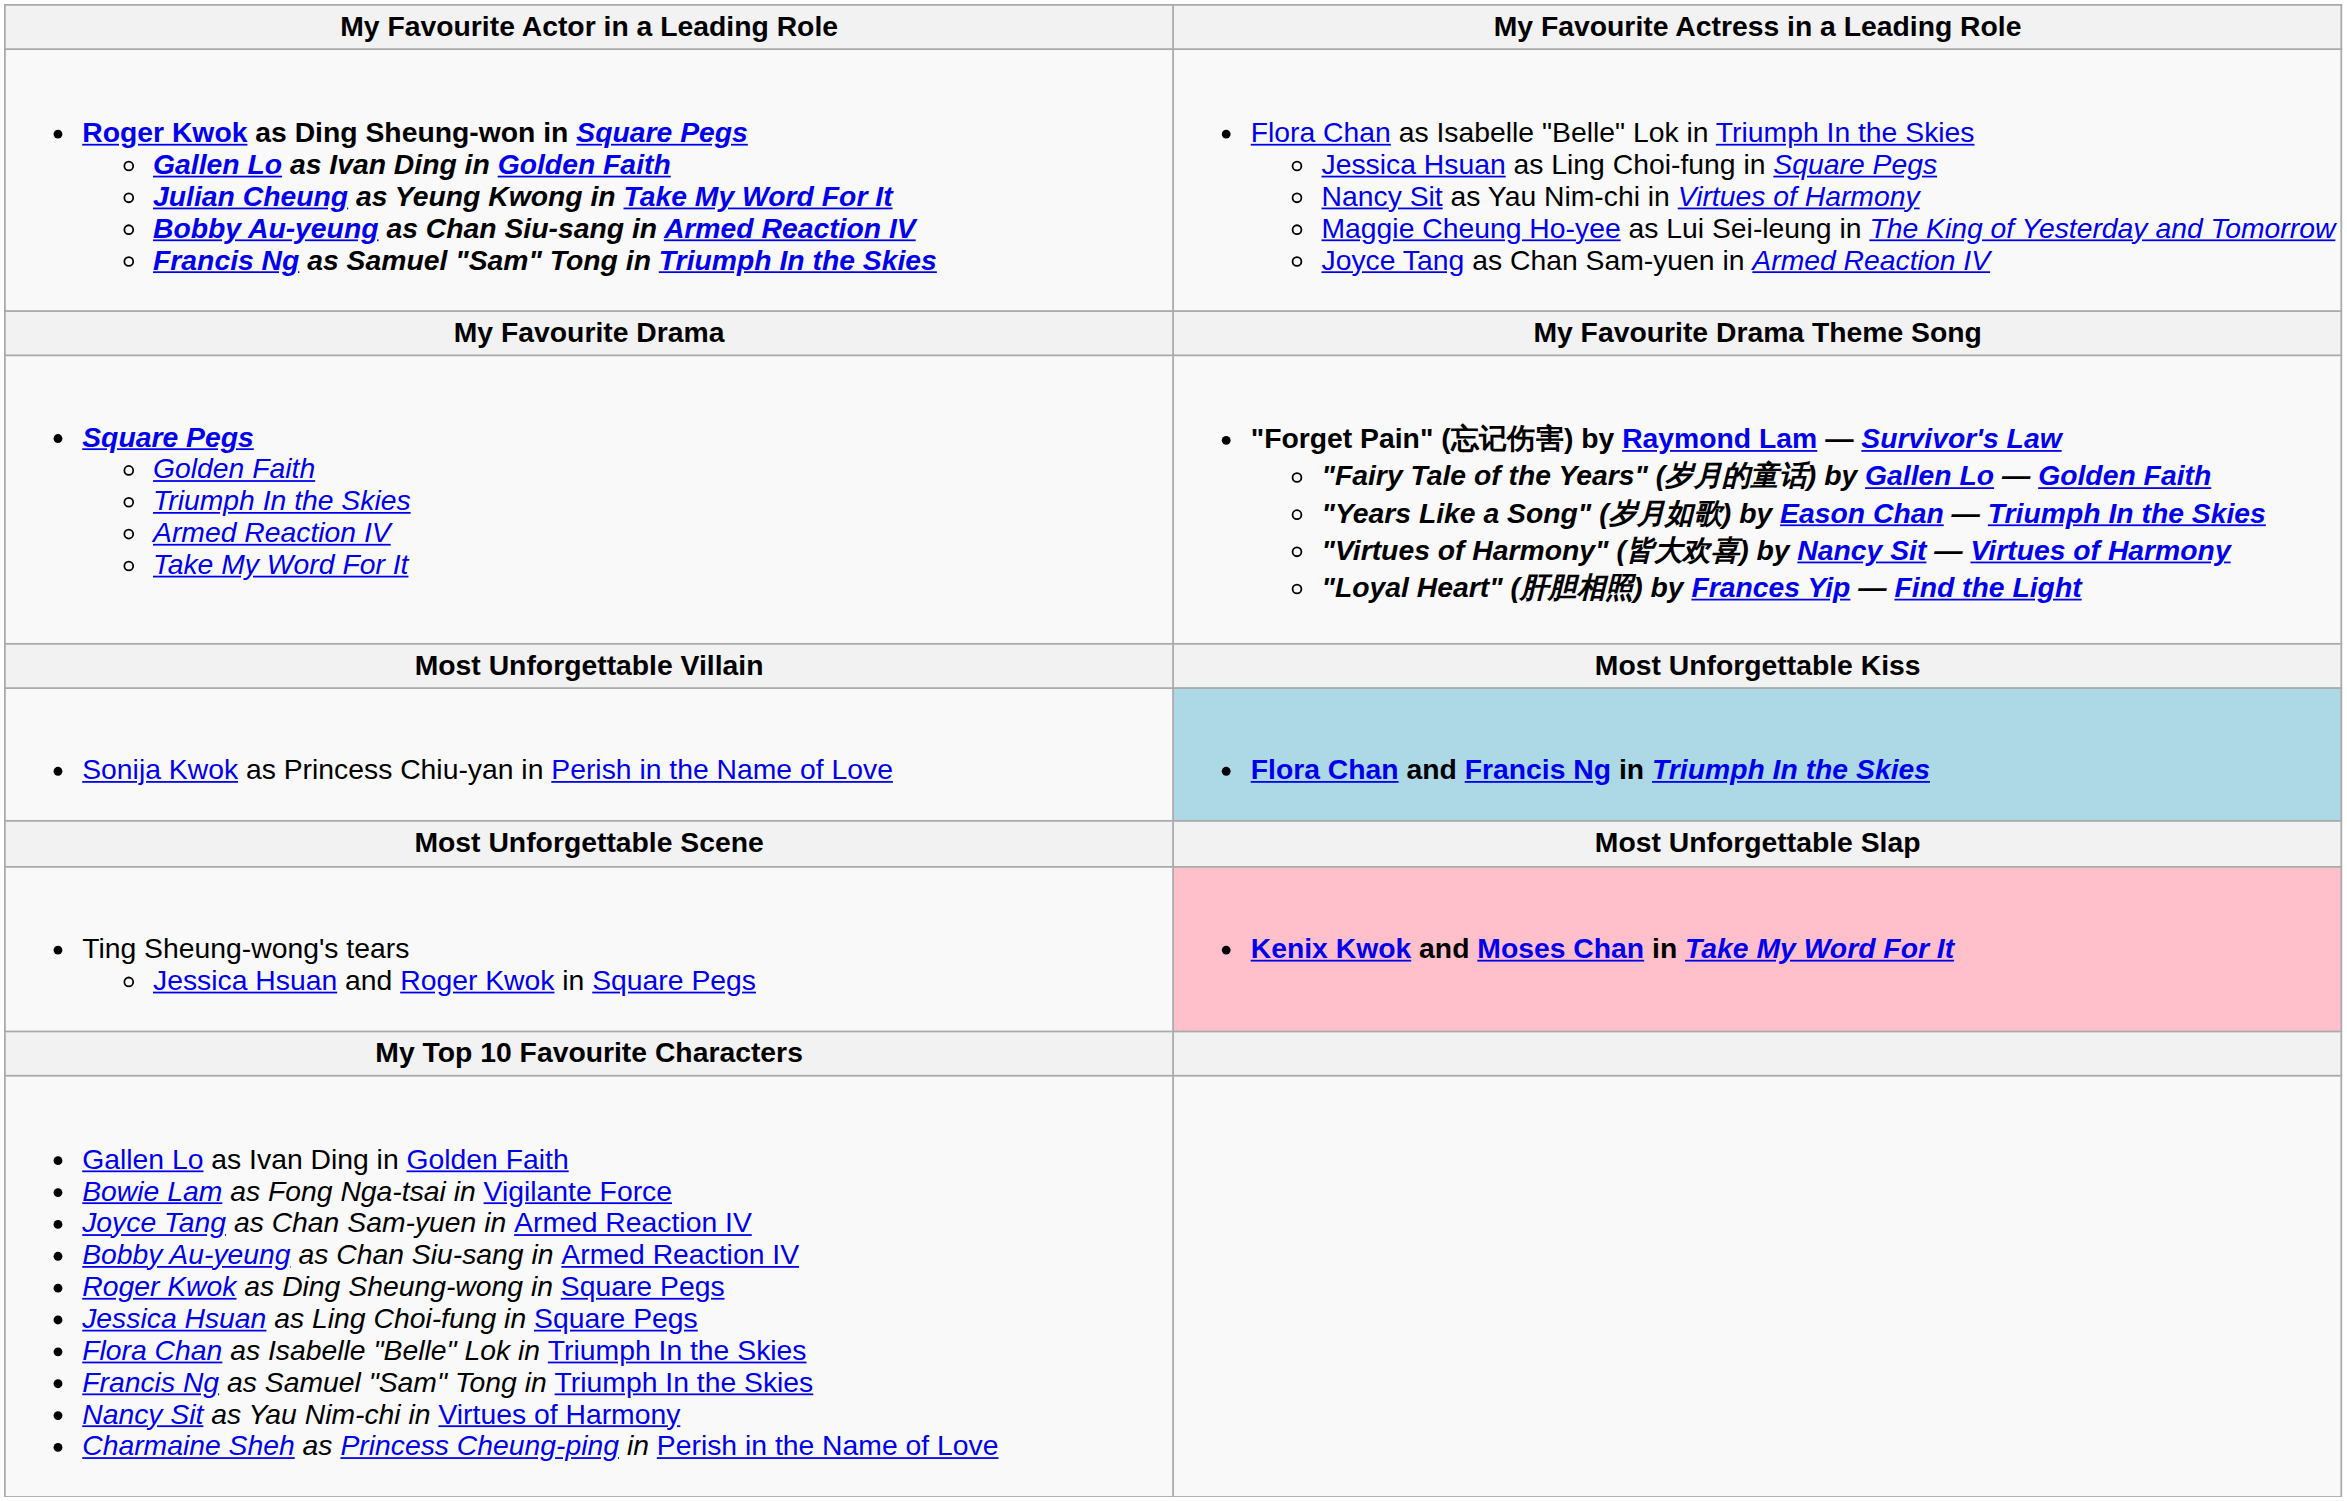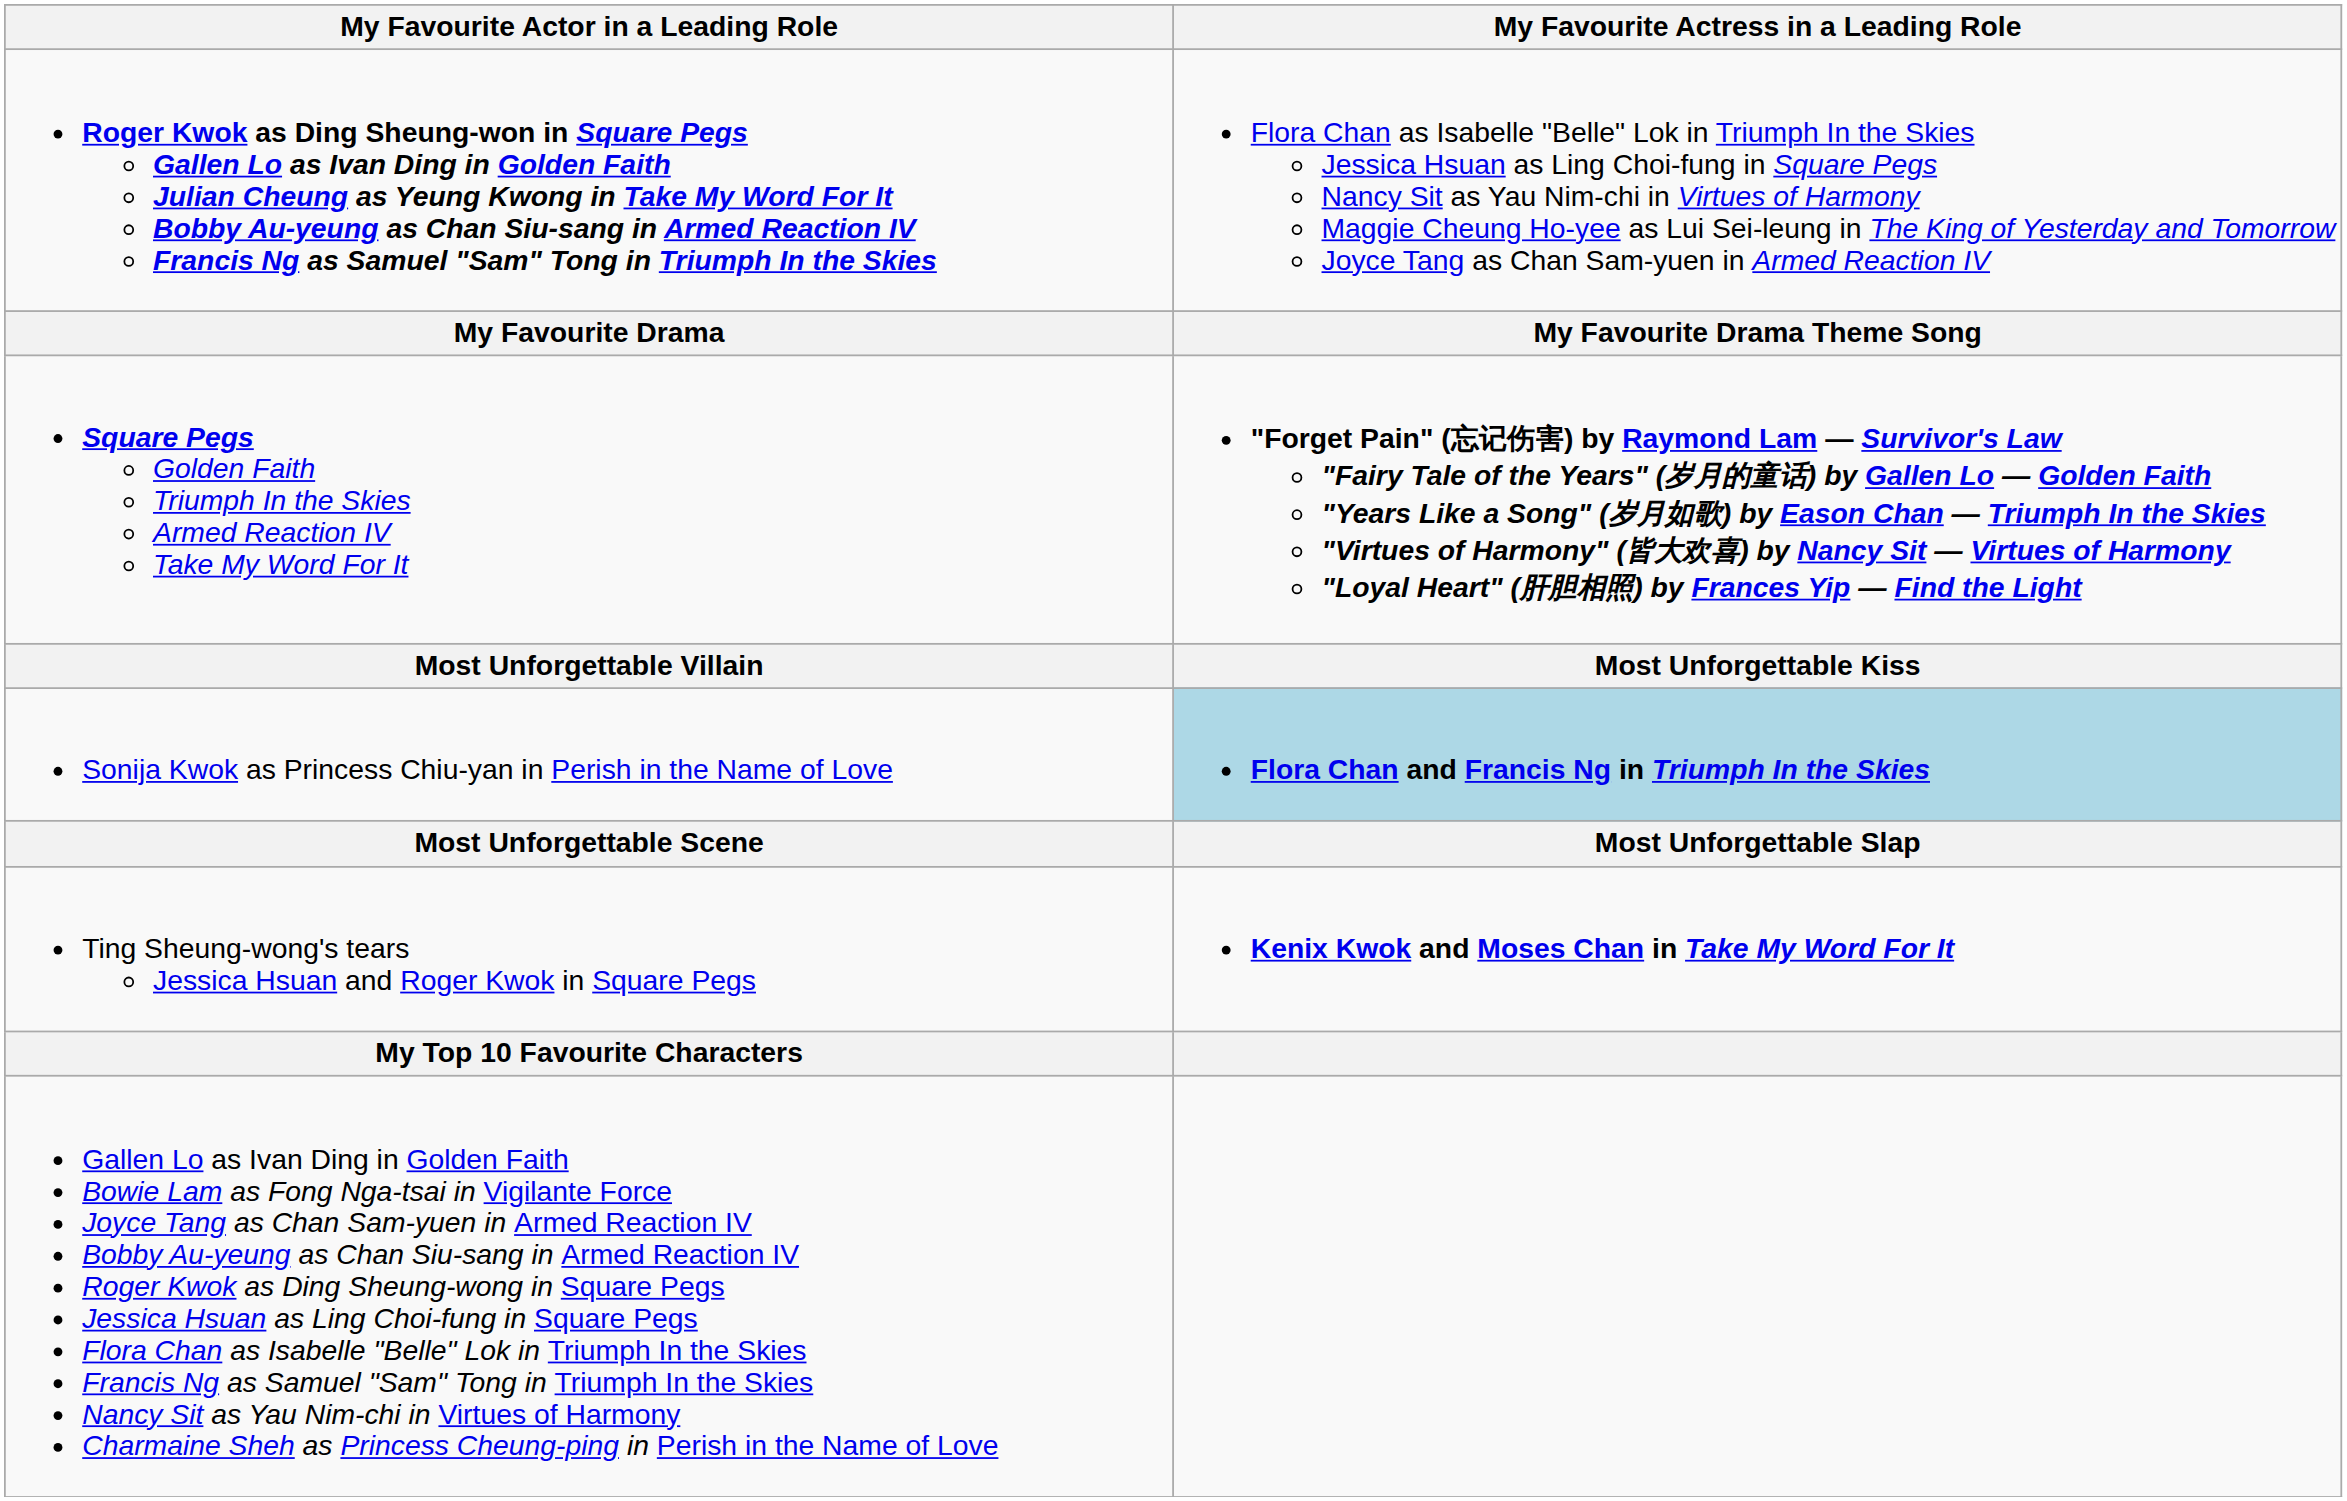(1758, 949) pink background -> (1758, 949) no background
